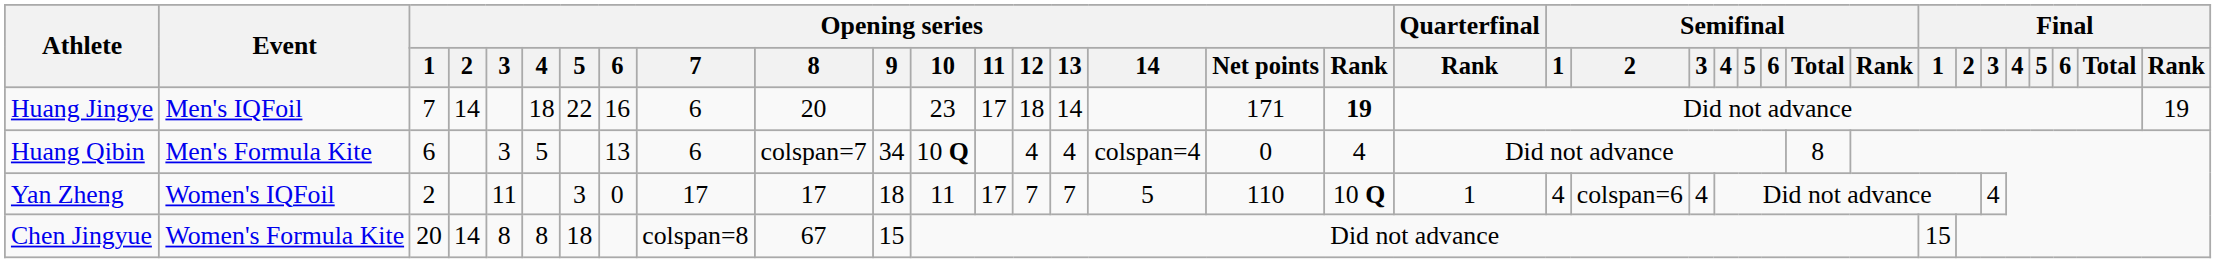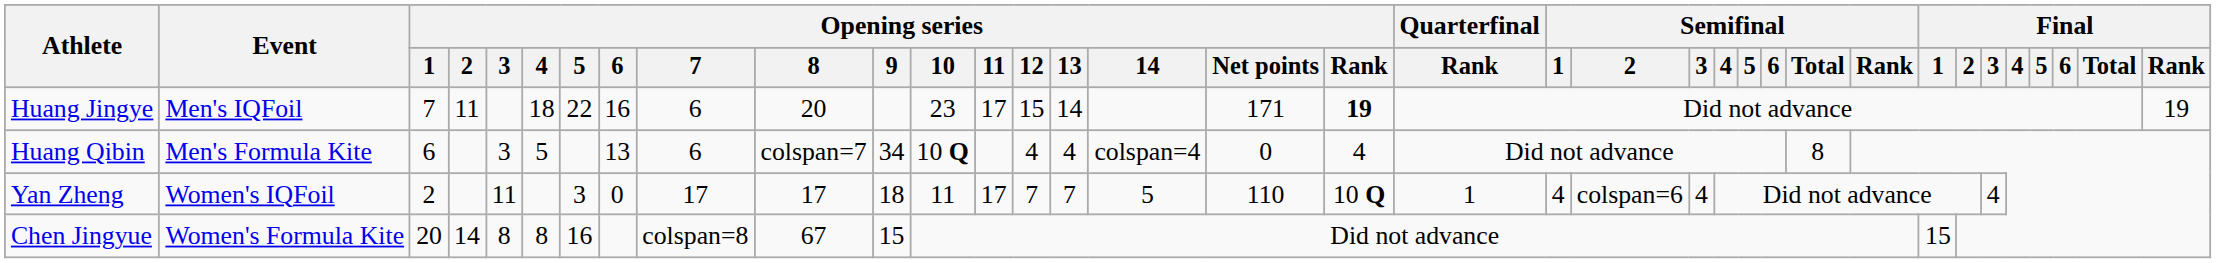(467, 108) 14 -> (467, 108) 11
(1032, 108) 18 -> (1032, 108) 15
(579, 236) 18 -> (579, 236) 16
